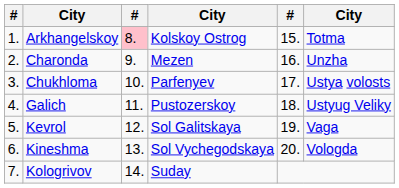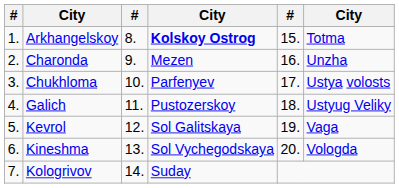(131, 37) pink background -> (131, 37) no background
(199, 37) normal -> (203, 37) bold
